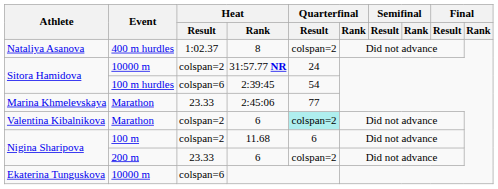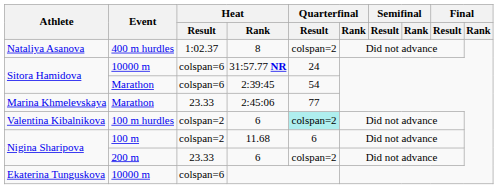(202, 67) colspan=2 -> (202, 67) colspan=6
(143, 85) 100 m hurdles -> (133, 85) Marathon
(133, 121) Marathon -> (143, 121) 100 m hurdles
